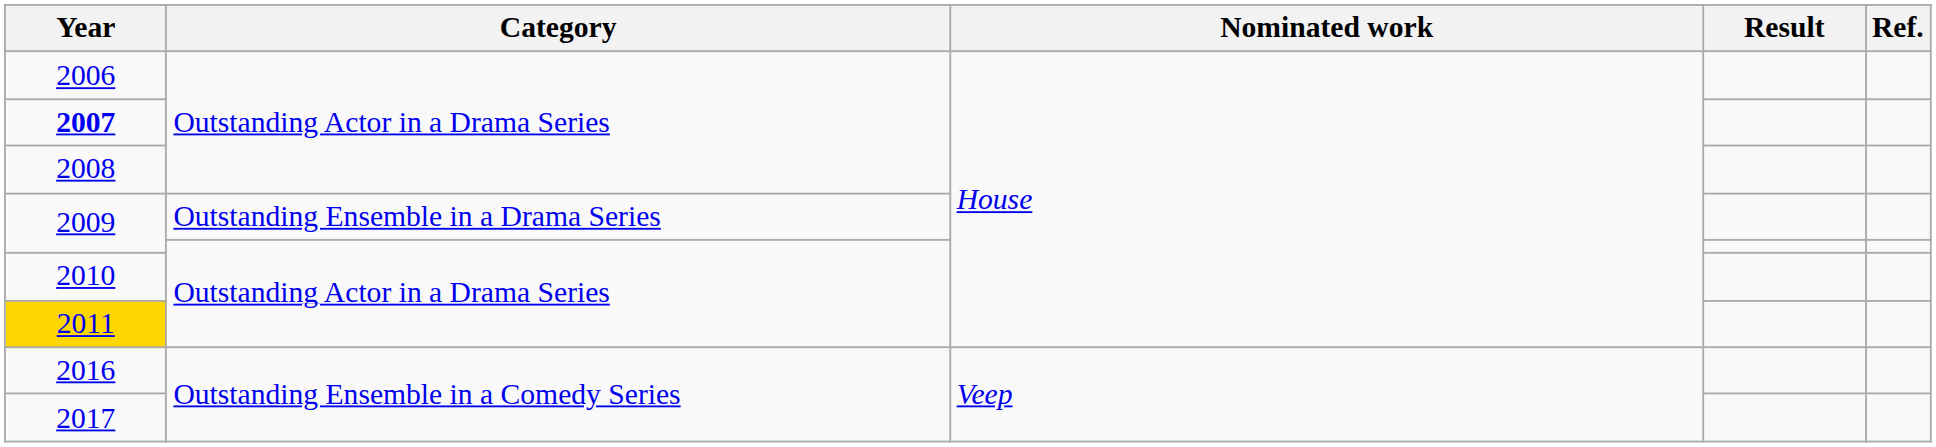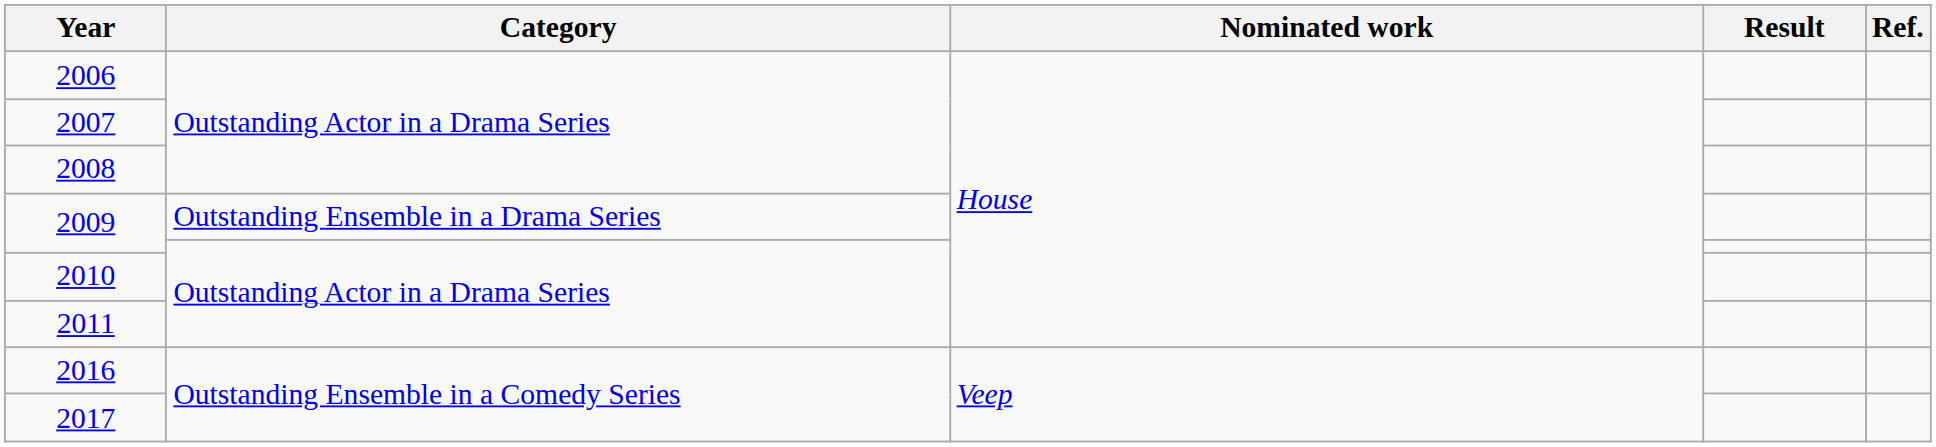(86, 121) bold -> (86, 121) normal
(86, 323) gold background -> (86, 323) no background
